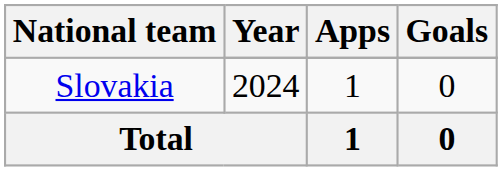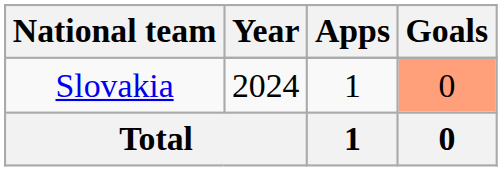(447, 84) no background -> (447, 84) lightsalmon background
